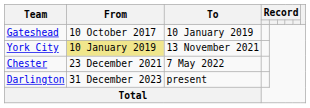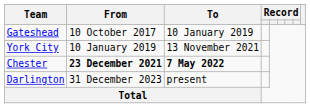(113, 48) khaki background -> (113, 48) no background
(116, 64) normal -> (116, 64) bold
(195, 64) normal -> (195, 64) bold
